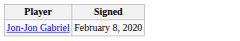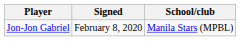+ column: (190, 12)
